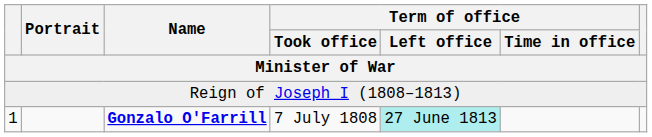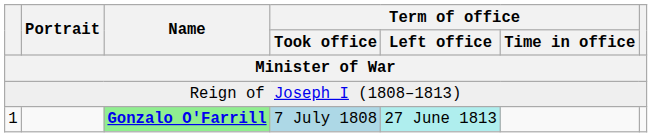(187, 119) no background -> (187, 119) lightgreen background
(326, 119) no background -> (326, 119) lightblue background
